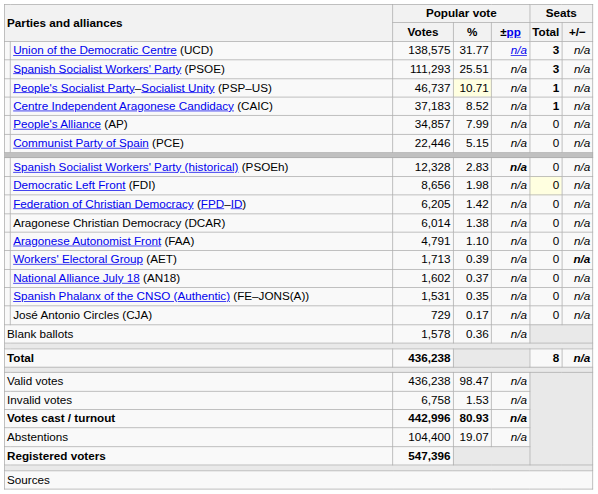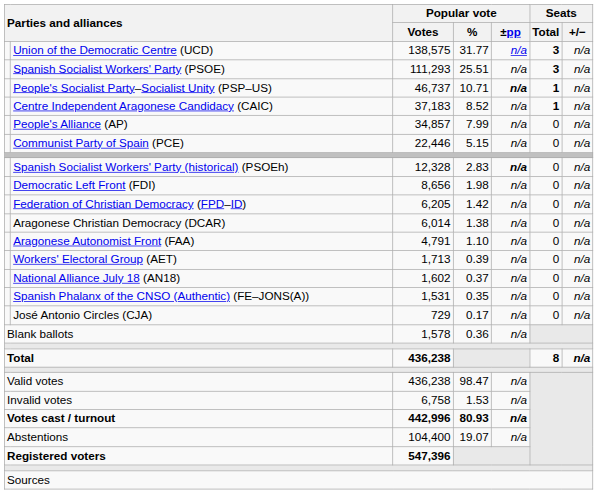(474, 87) lightyellow background -> (474, 87) no background
(519, 87) normal -> (518, 87) bold
(556, 185) lightyellow background -> (556, 185) no background
(582, 259) bold -> (582, 259) normal
